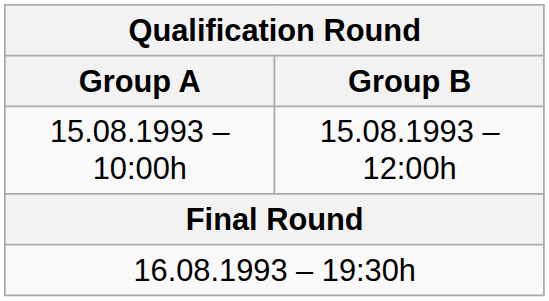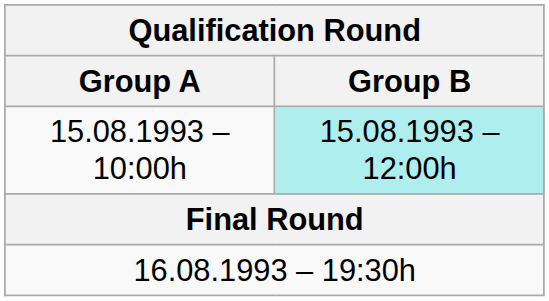(410, 149) no background -> (410, 149) paleturquoise background
